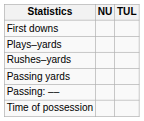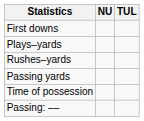rows swapped: (33, 92) <-> (50, 108)
